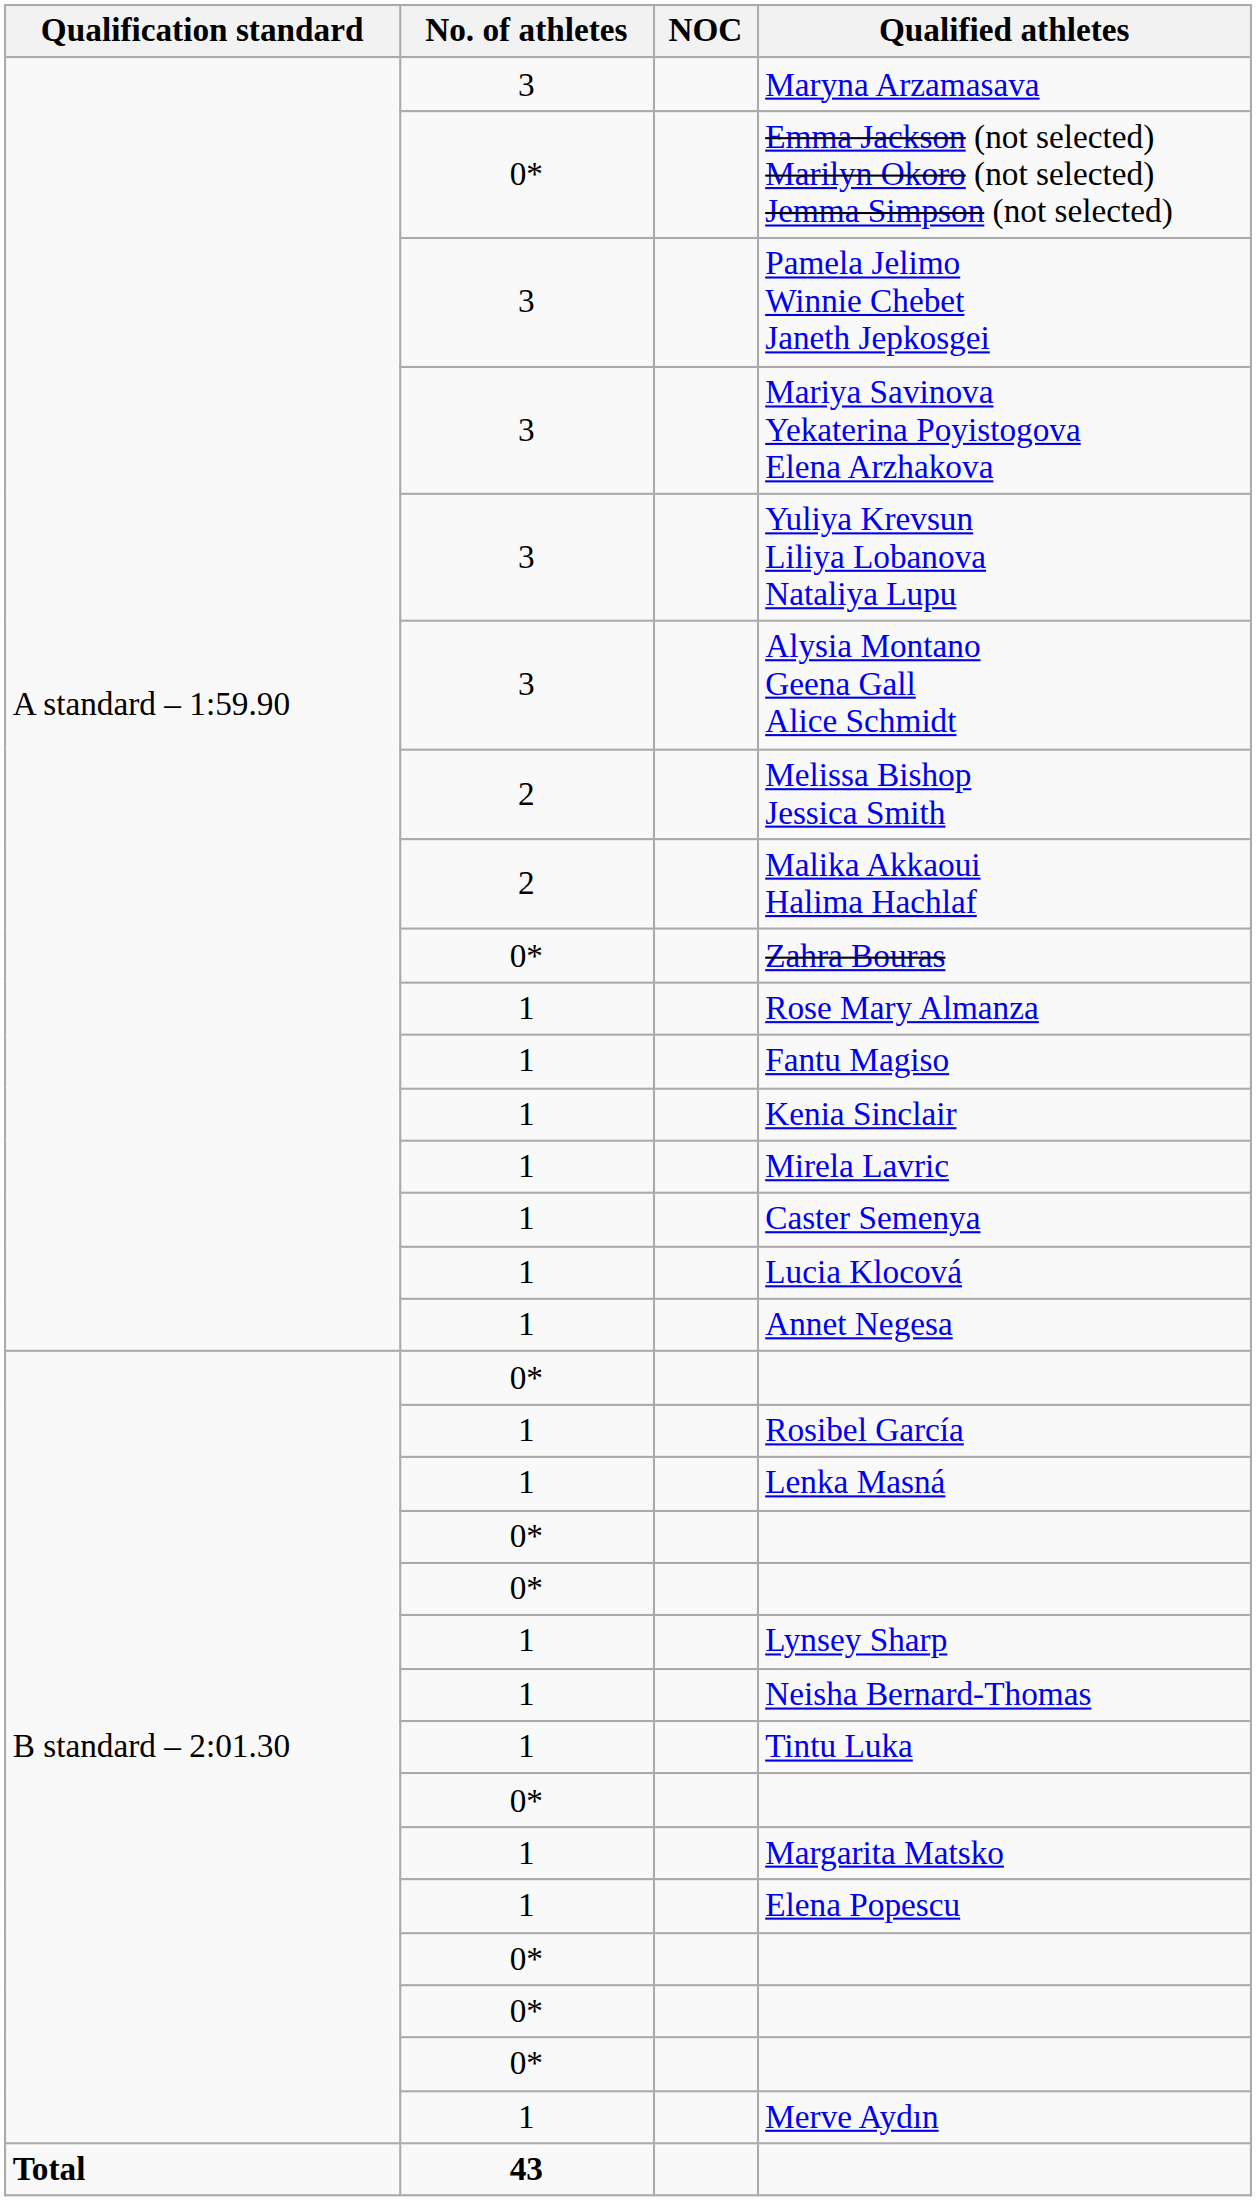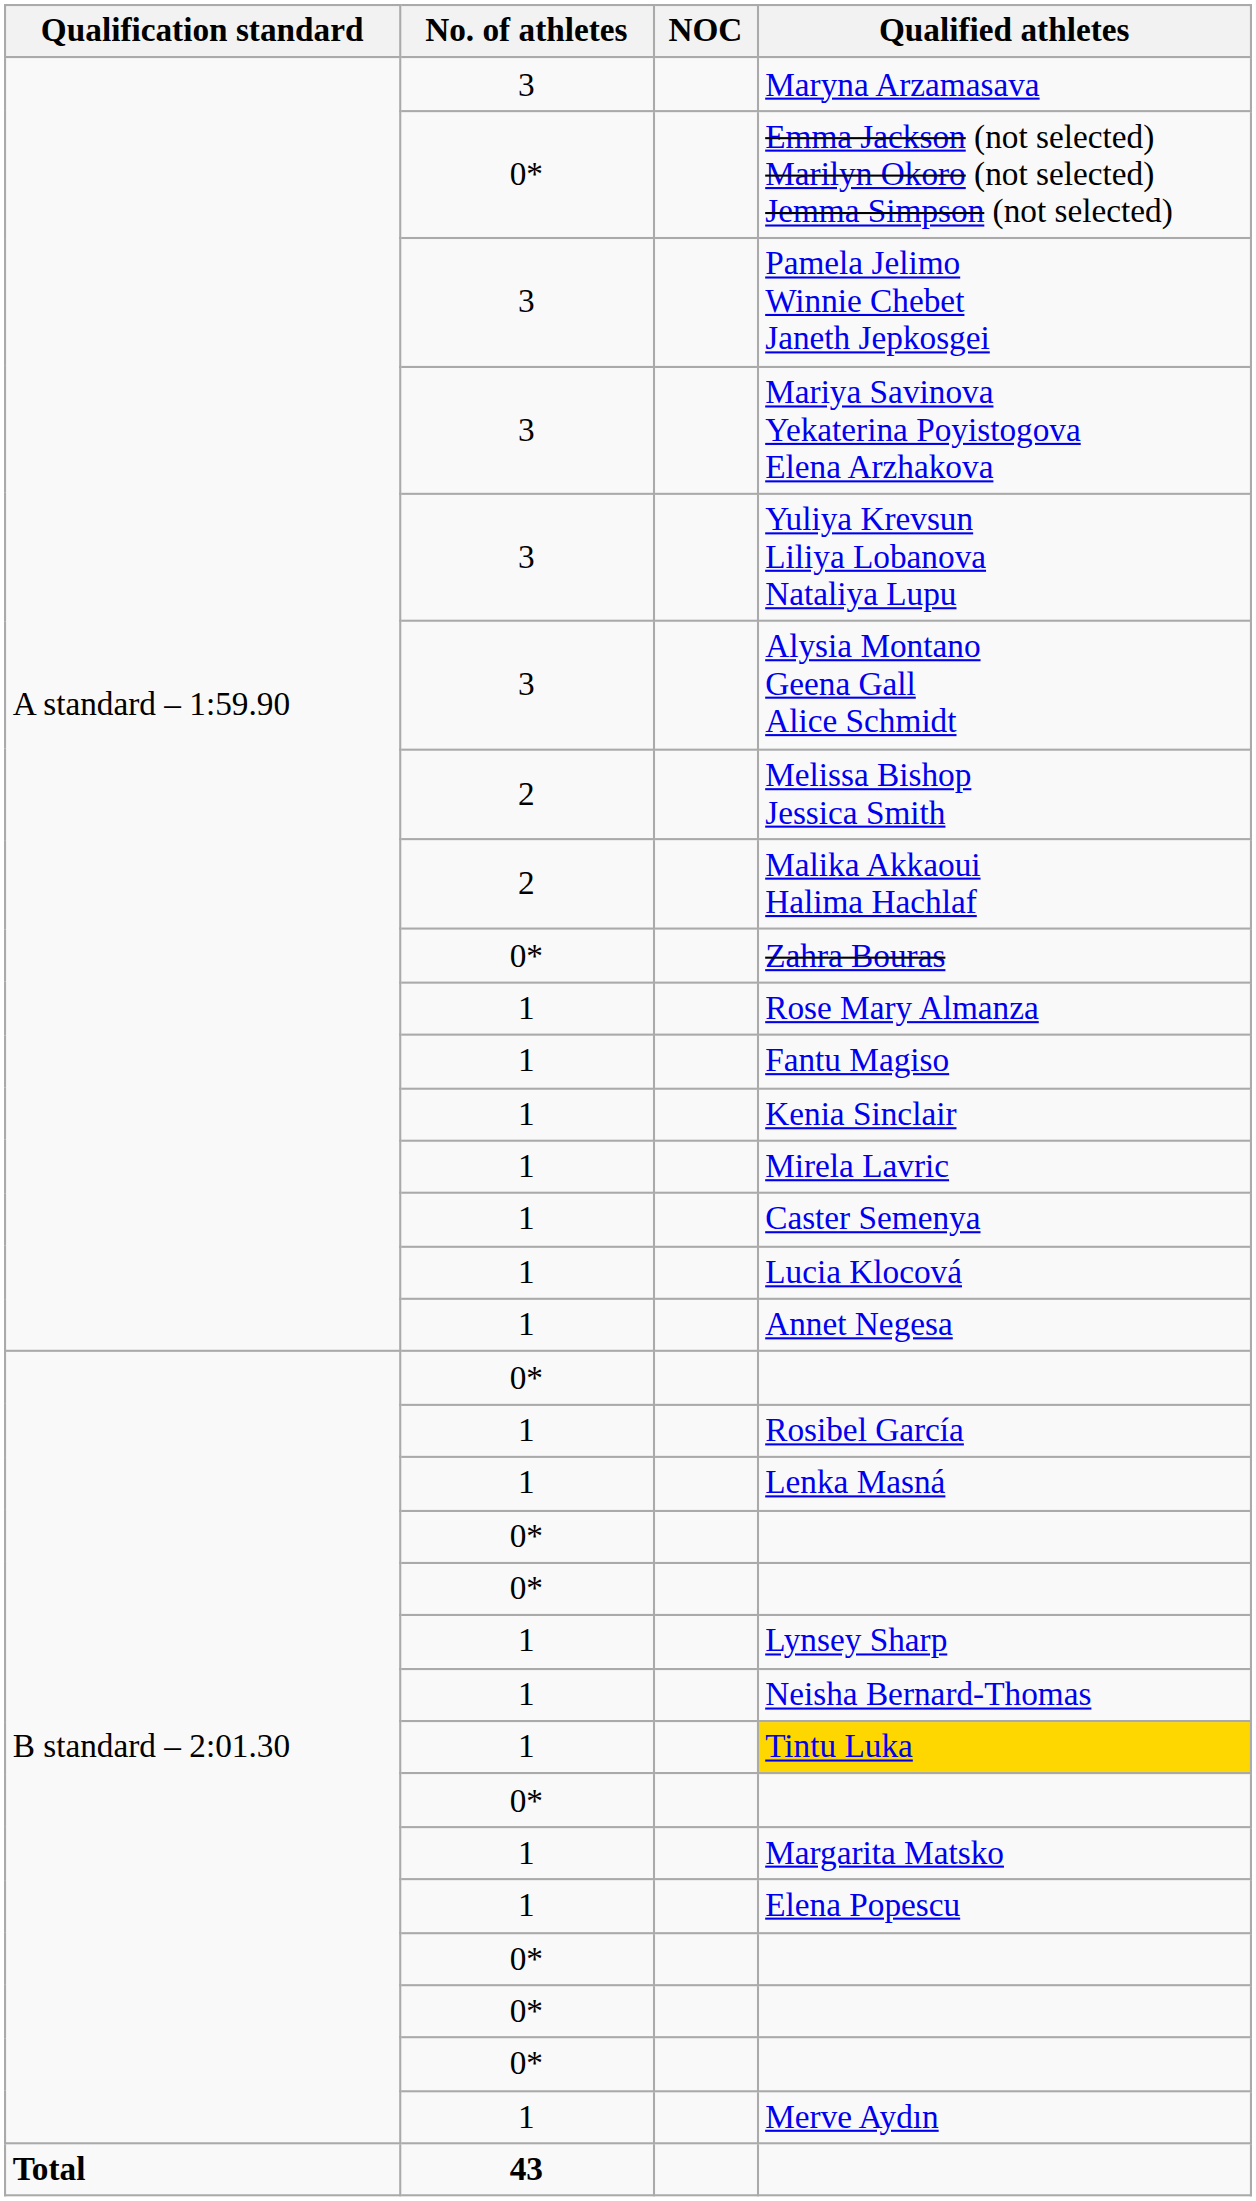(839, 1746) no background -> (839, 1746) gold background
